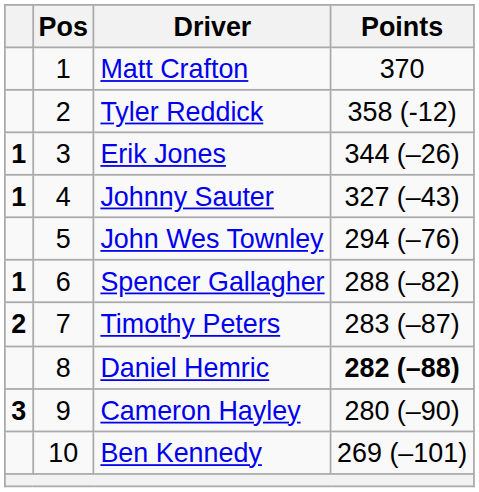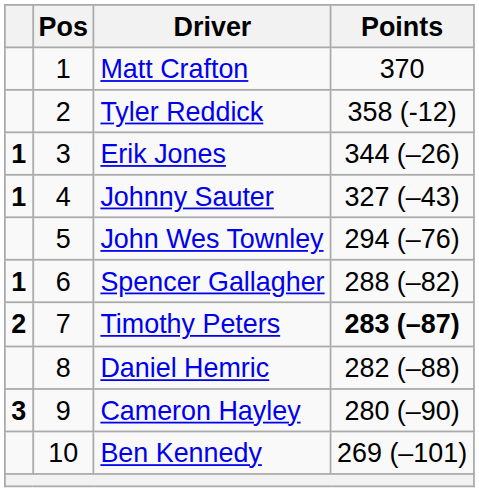(402, 325) normal -> (402, 325) bold
(402, 367) bold -> (402, 367) normal
